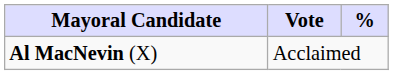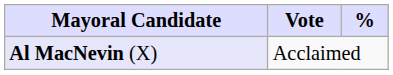(83, 52) no background -> (83, 52) lavender background
